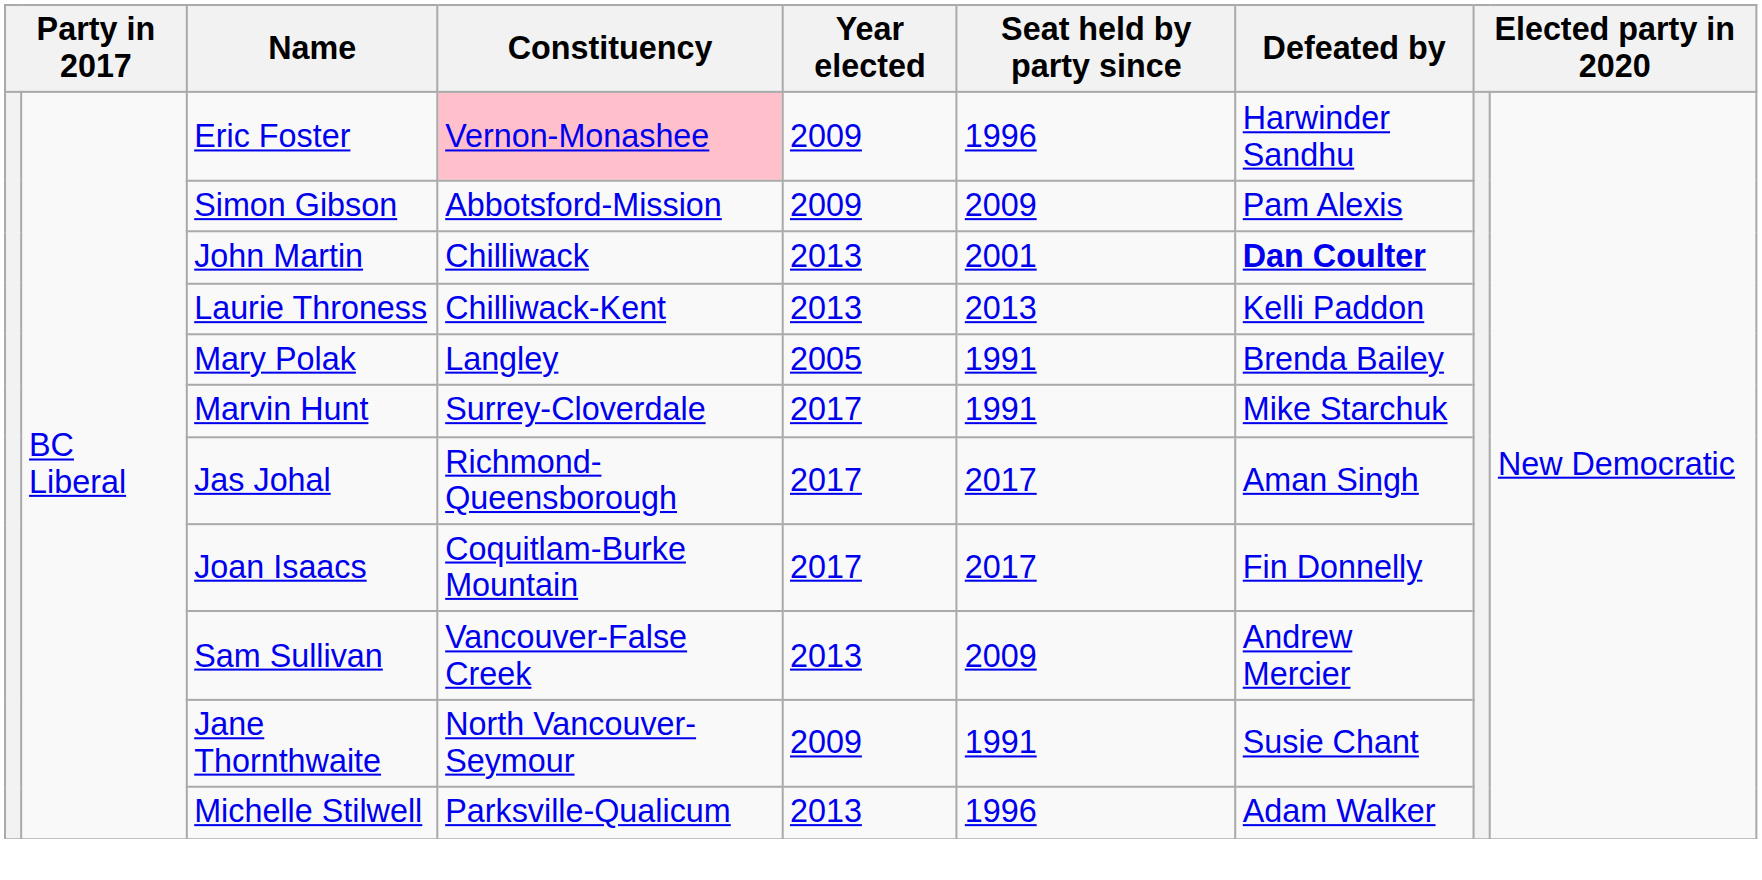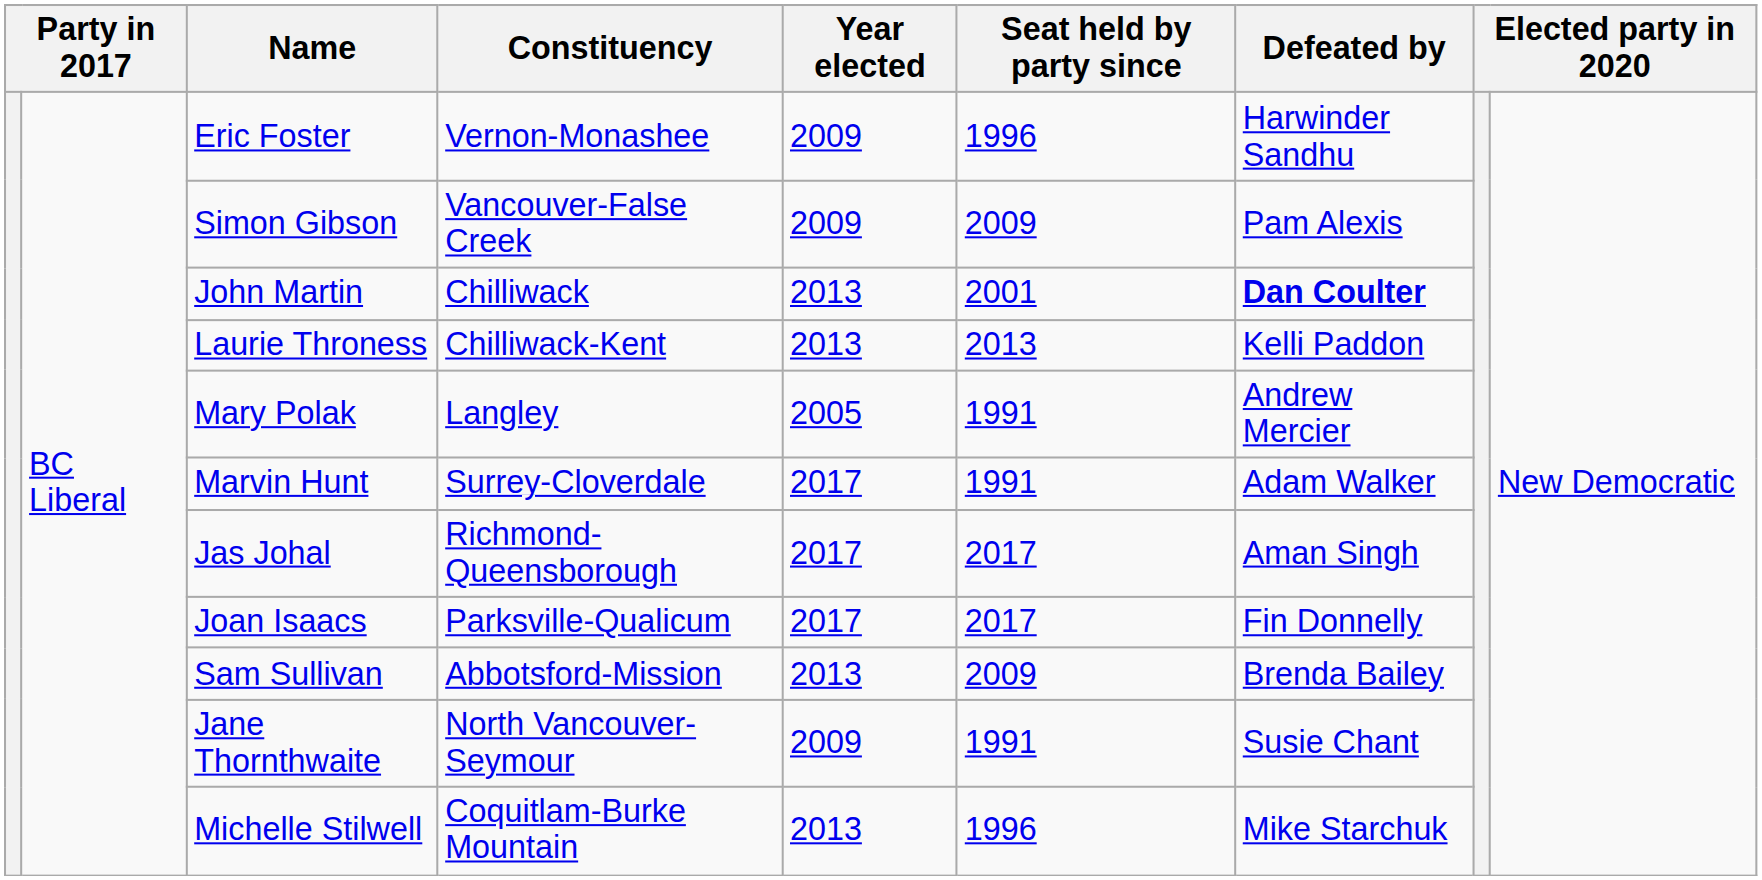(577, 135) pink background -> (577, 135) no background
(584, 205) Abbotsford-Mission -> (566, 223) Vancouver-False Creek
(1343, 359) Brenda Bailey -> (1298, 413) Andrew Mercier
(1345, 410) Mike Starchuk -> (1339, 483) Adam Walker
(566, 567) Coquitlam-Burke Mountain -> (588, 621) Parksville-Qualicum
(566, 655) Vancouver-False Creek -> (584, 673) Abbotsford-Mission
(1298, 655) Andrew Mercier -> (1343, 673) Brenda Bailey
(588, 812) Parksville-Qualicum -> (566, 830) Coquitlam-Burke Mountain
(1339, 812) Adam Walker -> (1345, 830) Mike Starchuk
